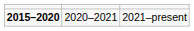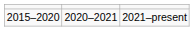(33, 17) bold -> (33, 17) normal
